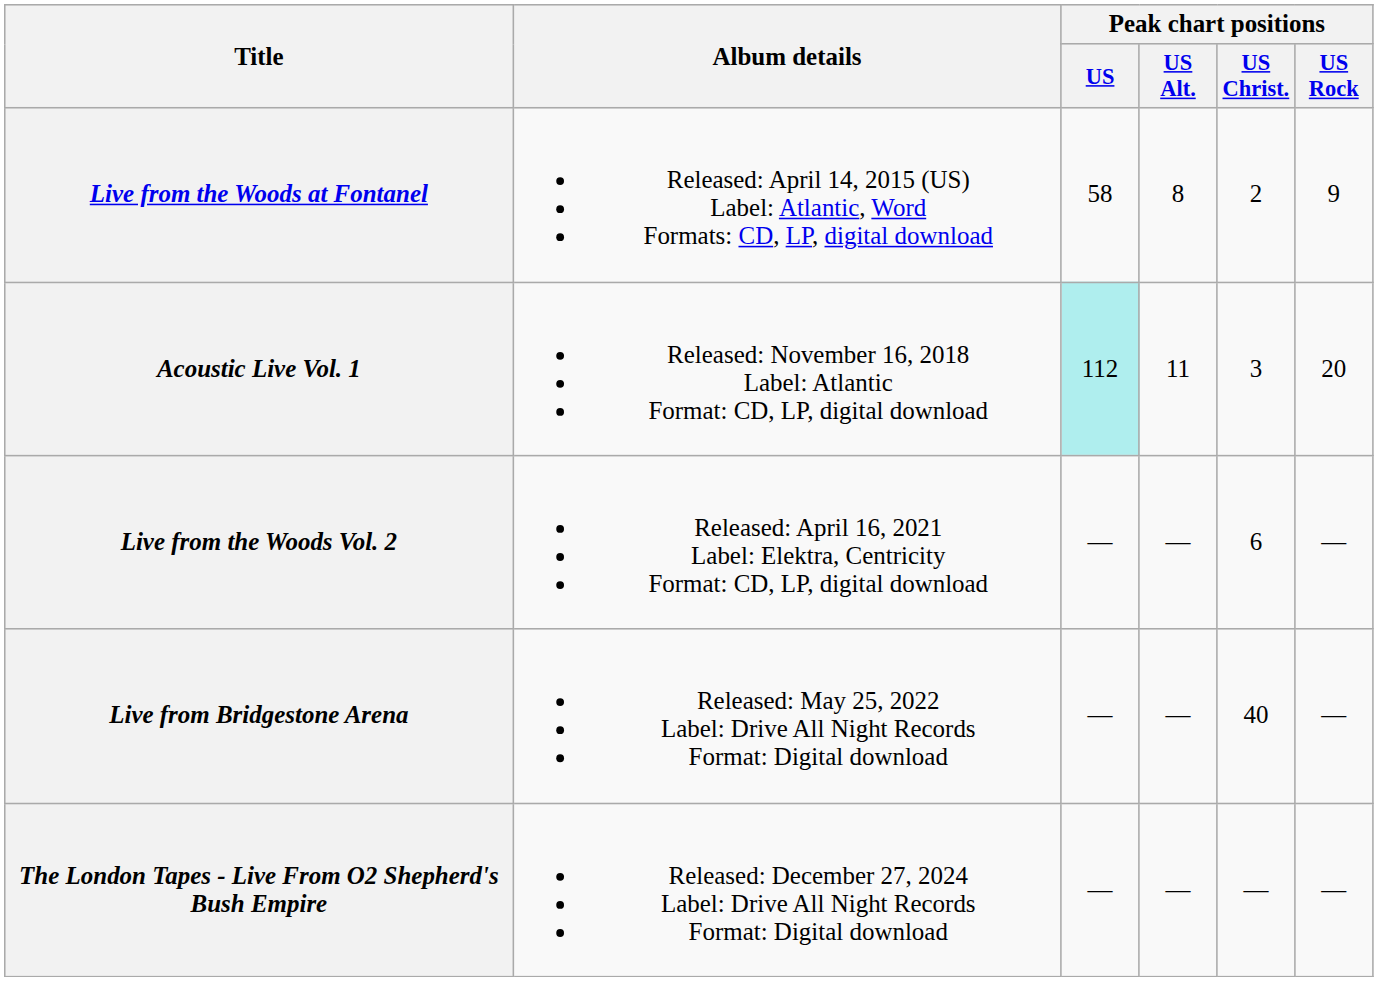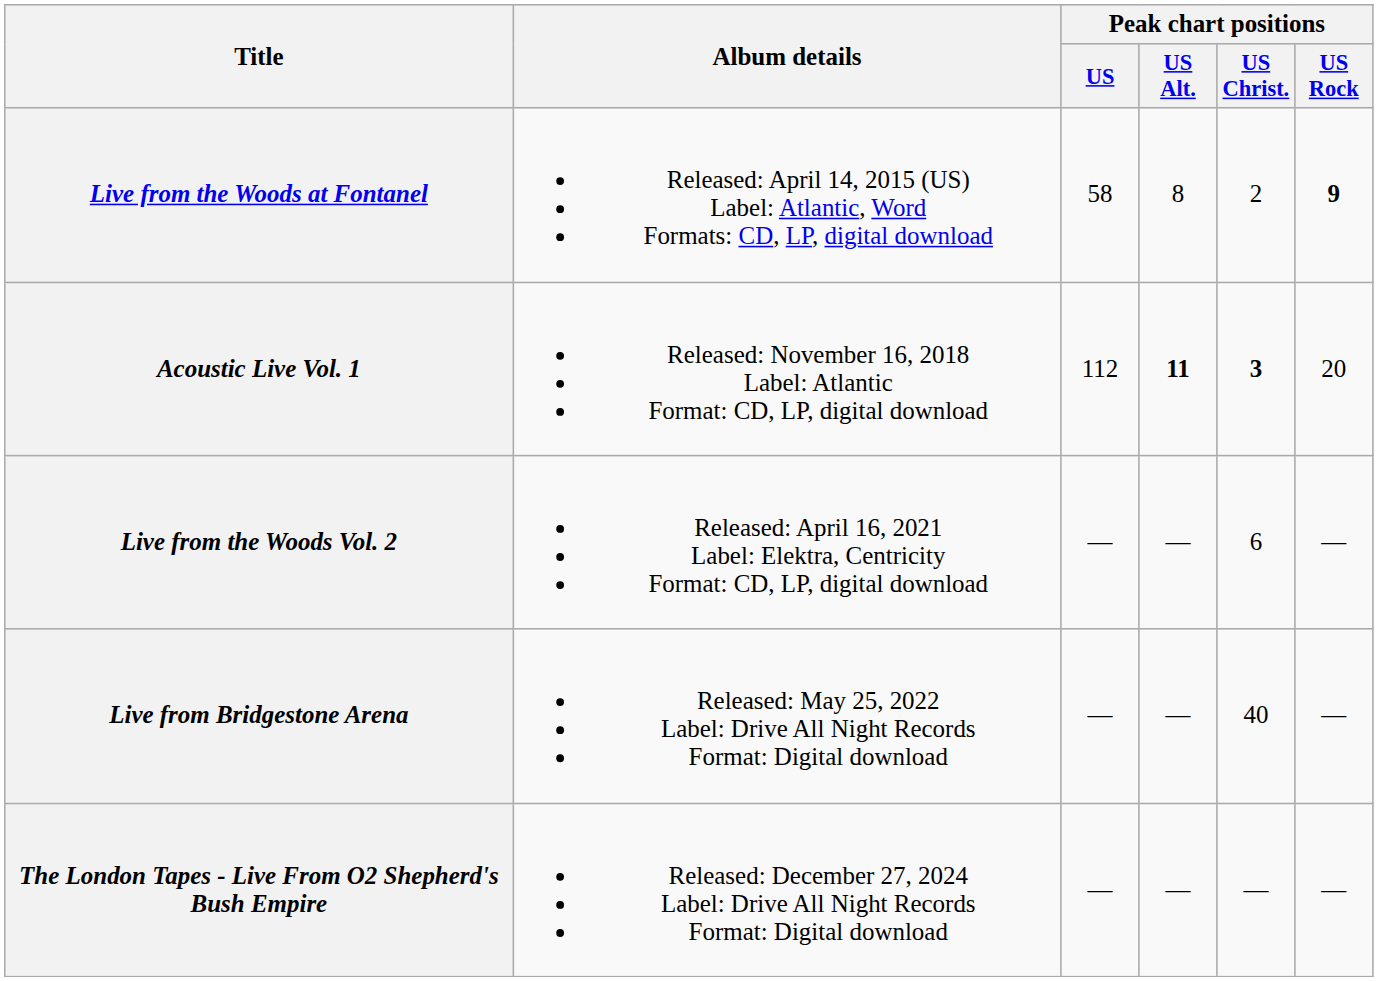(1334, 194) normal -> (1334, 194) bold
(1100, 368) paleturquoise background -> (1100, 368) no background
(1178, 368) normal -> (1178, 368) bold
(1256, 368) normal -> (1256, 368) bold
